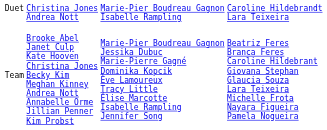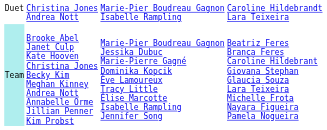(14, 75) no background -> (14, 75) paleturquoise background
